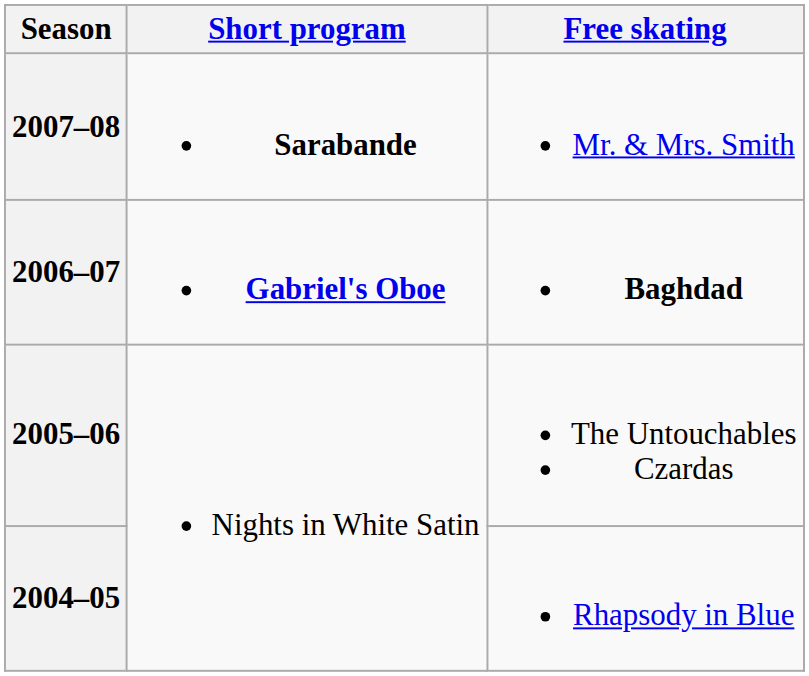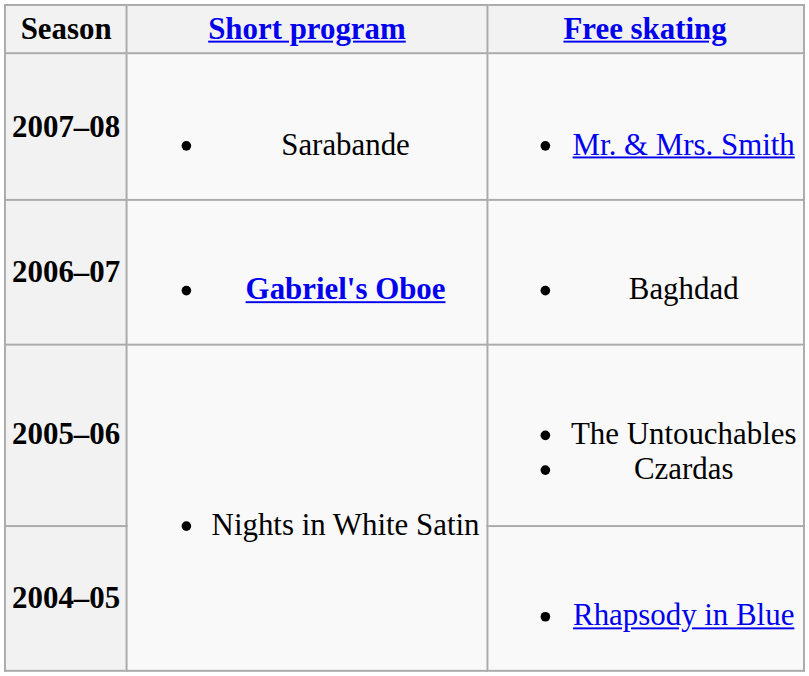(307, 144) bold -> (307, 144) normal
(645, 290) bold -> (645, 290) normal
